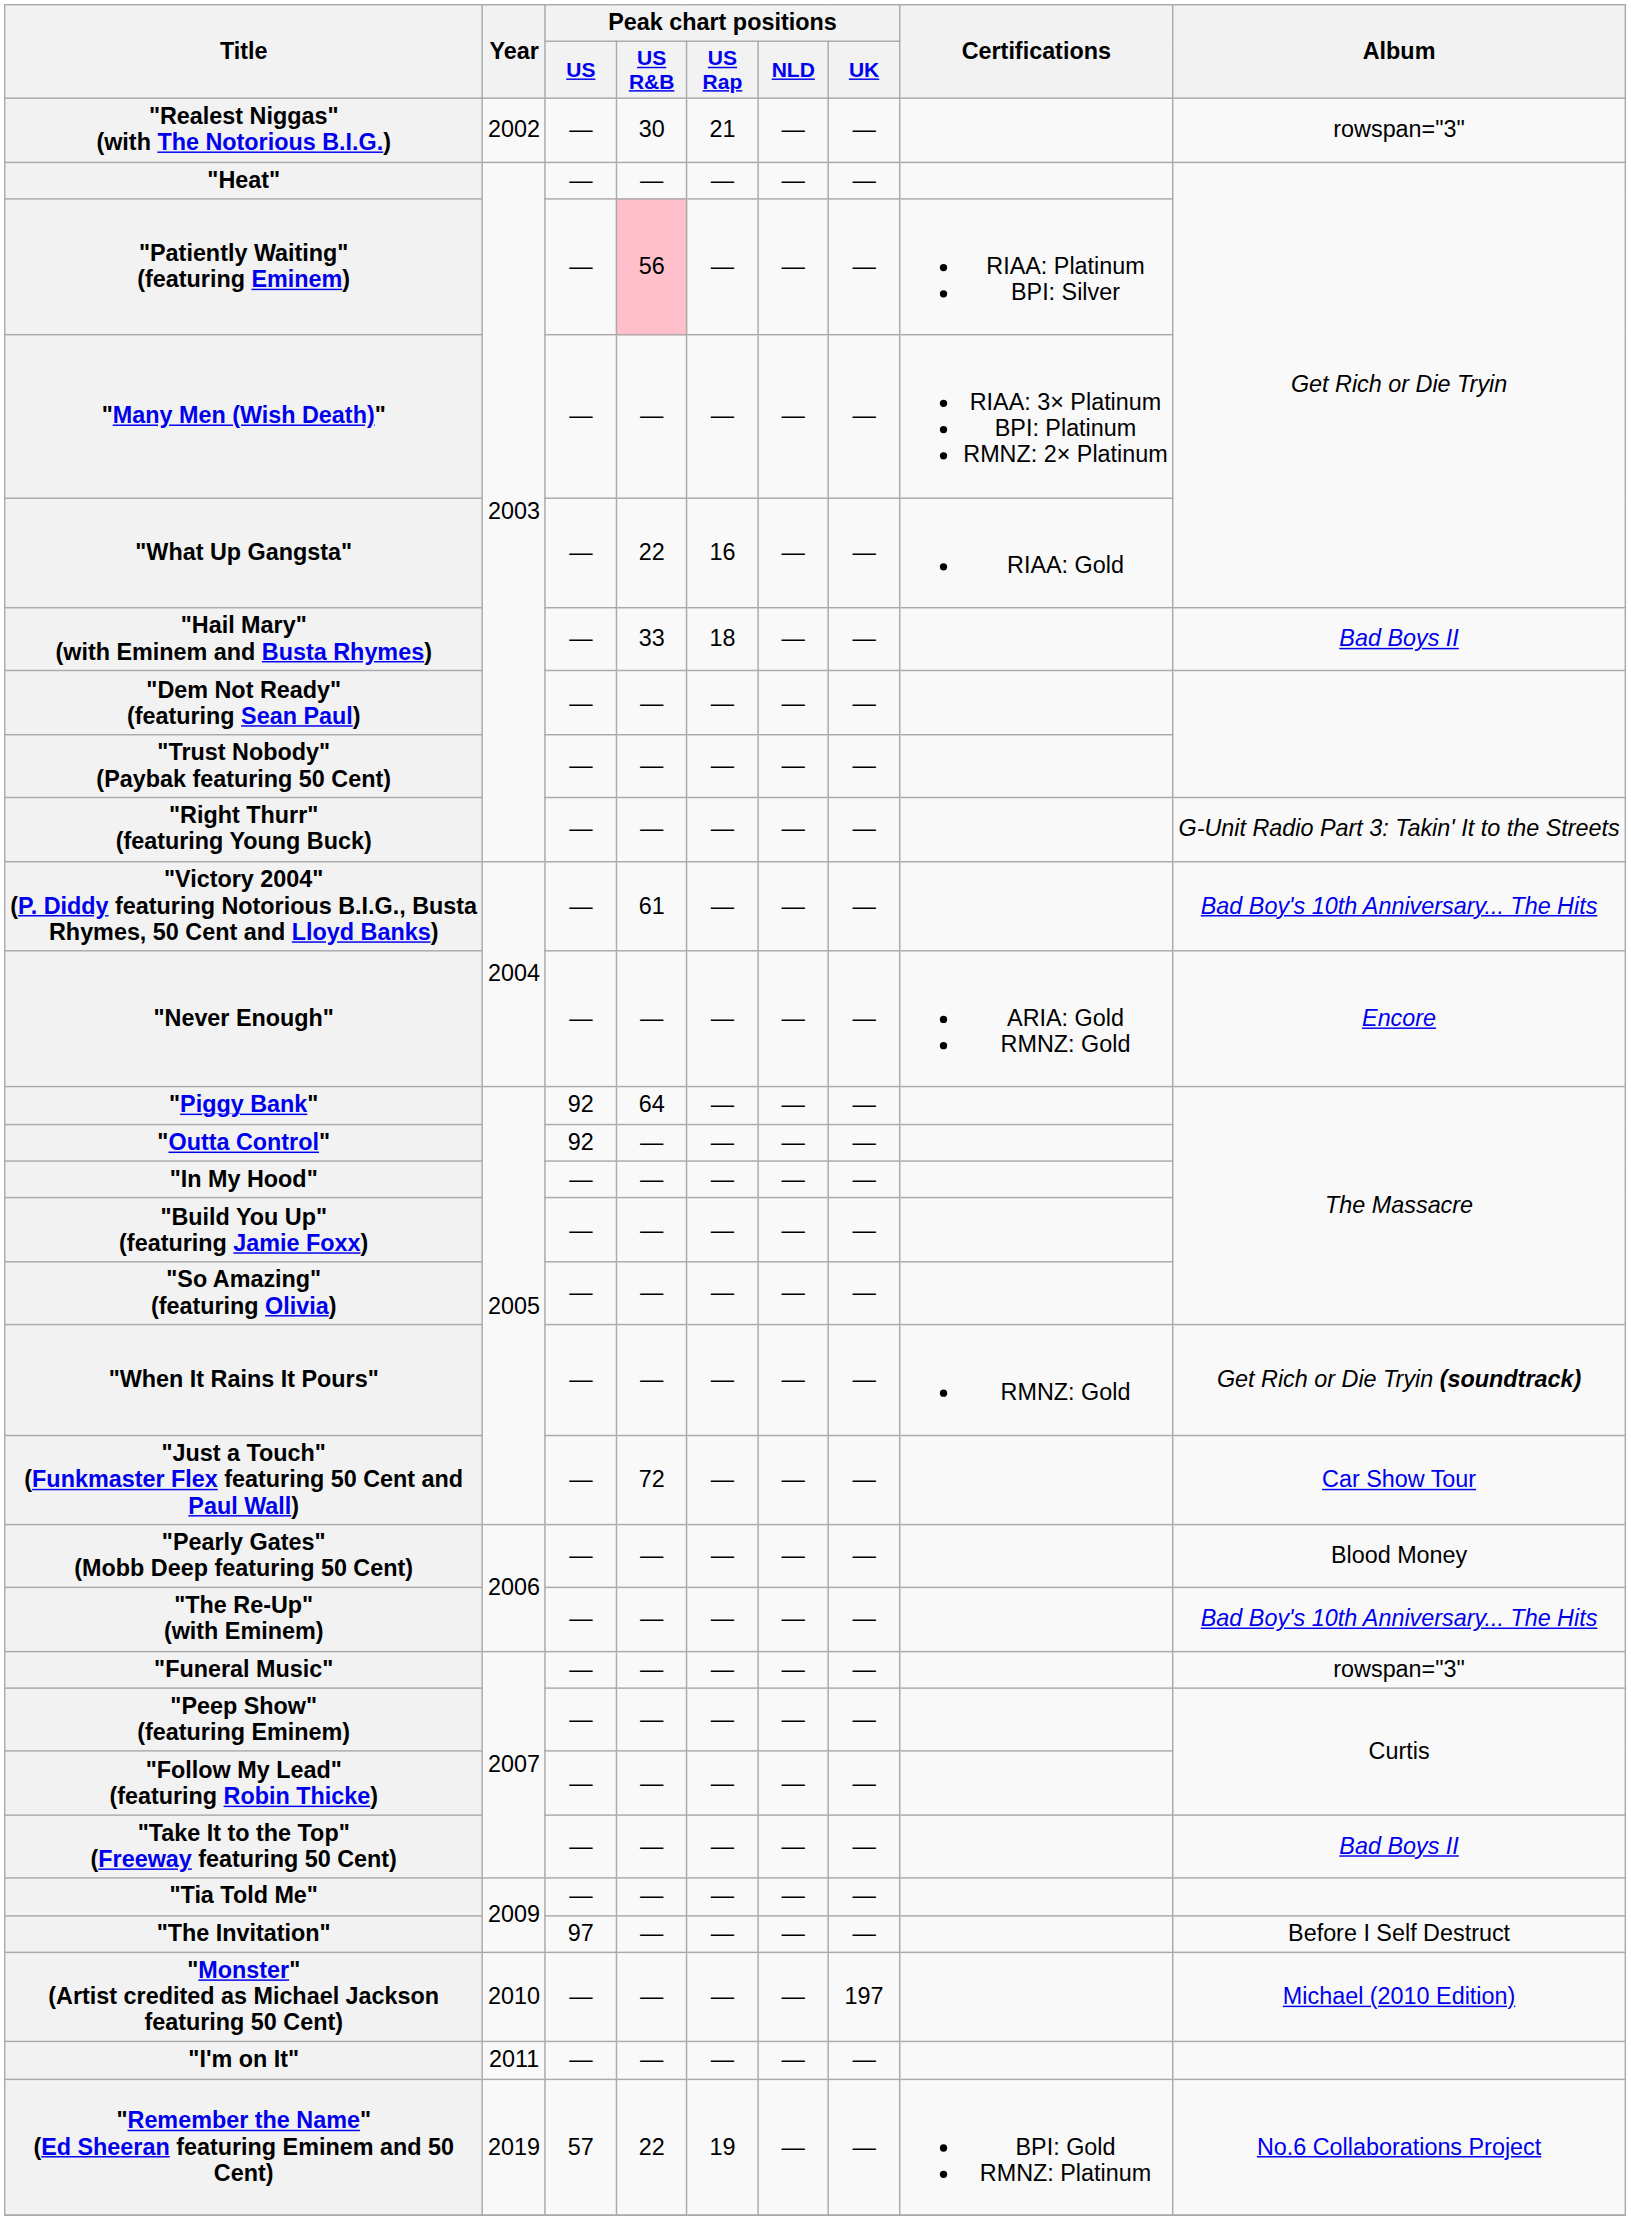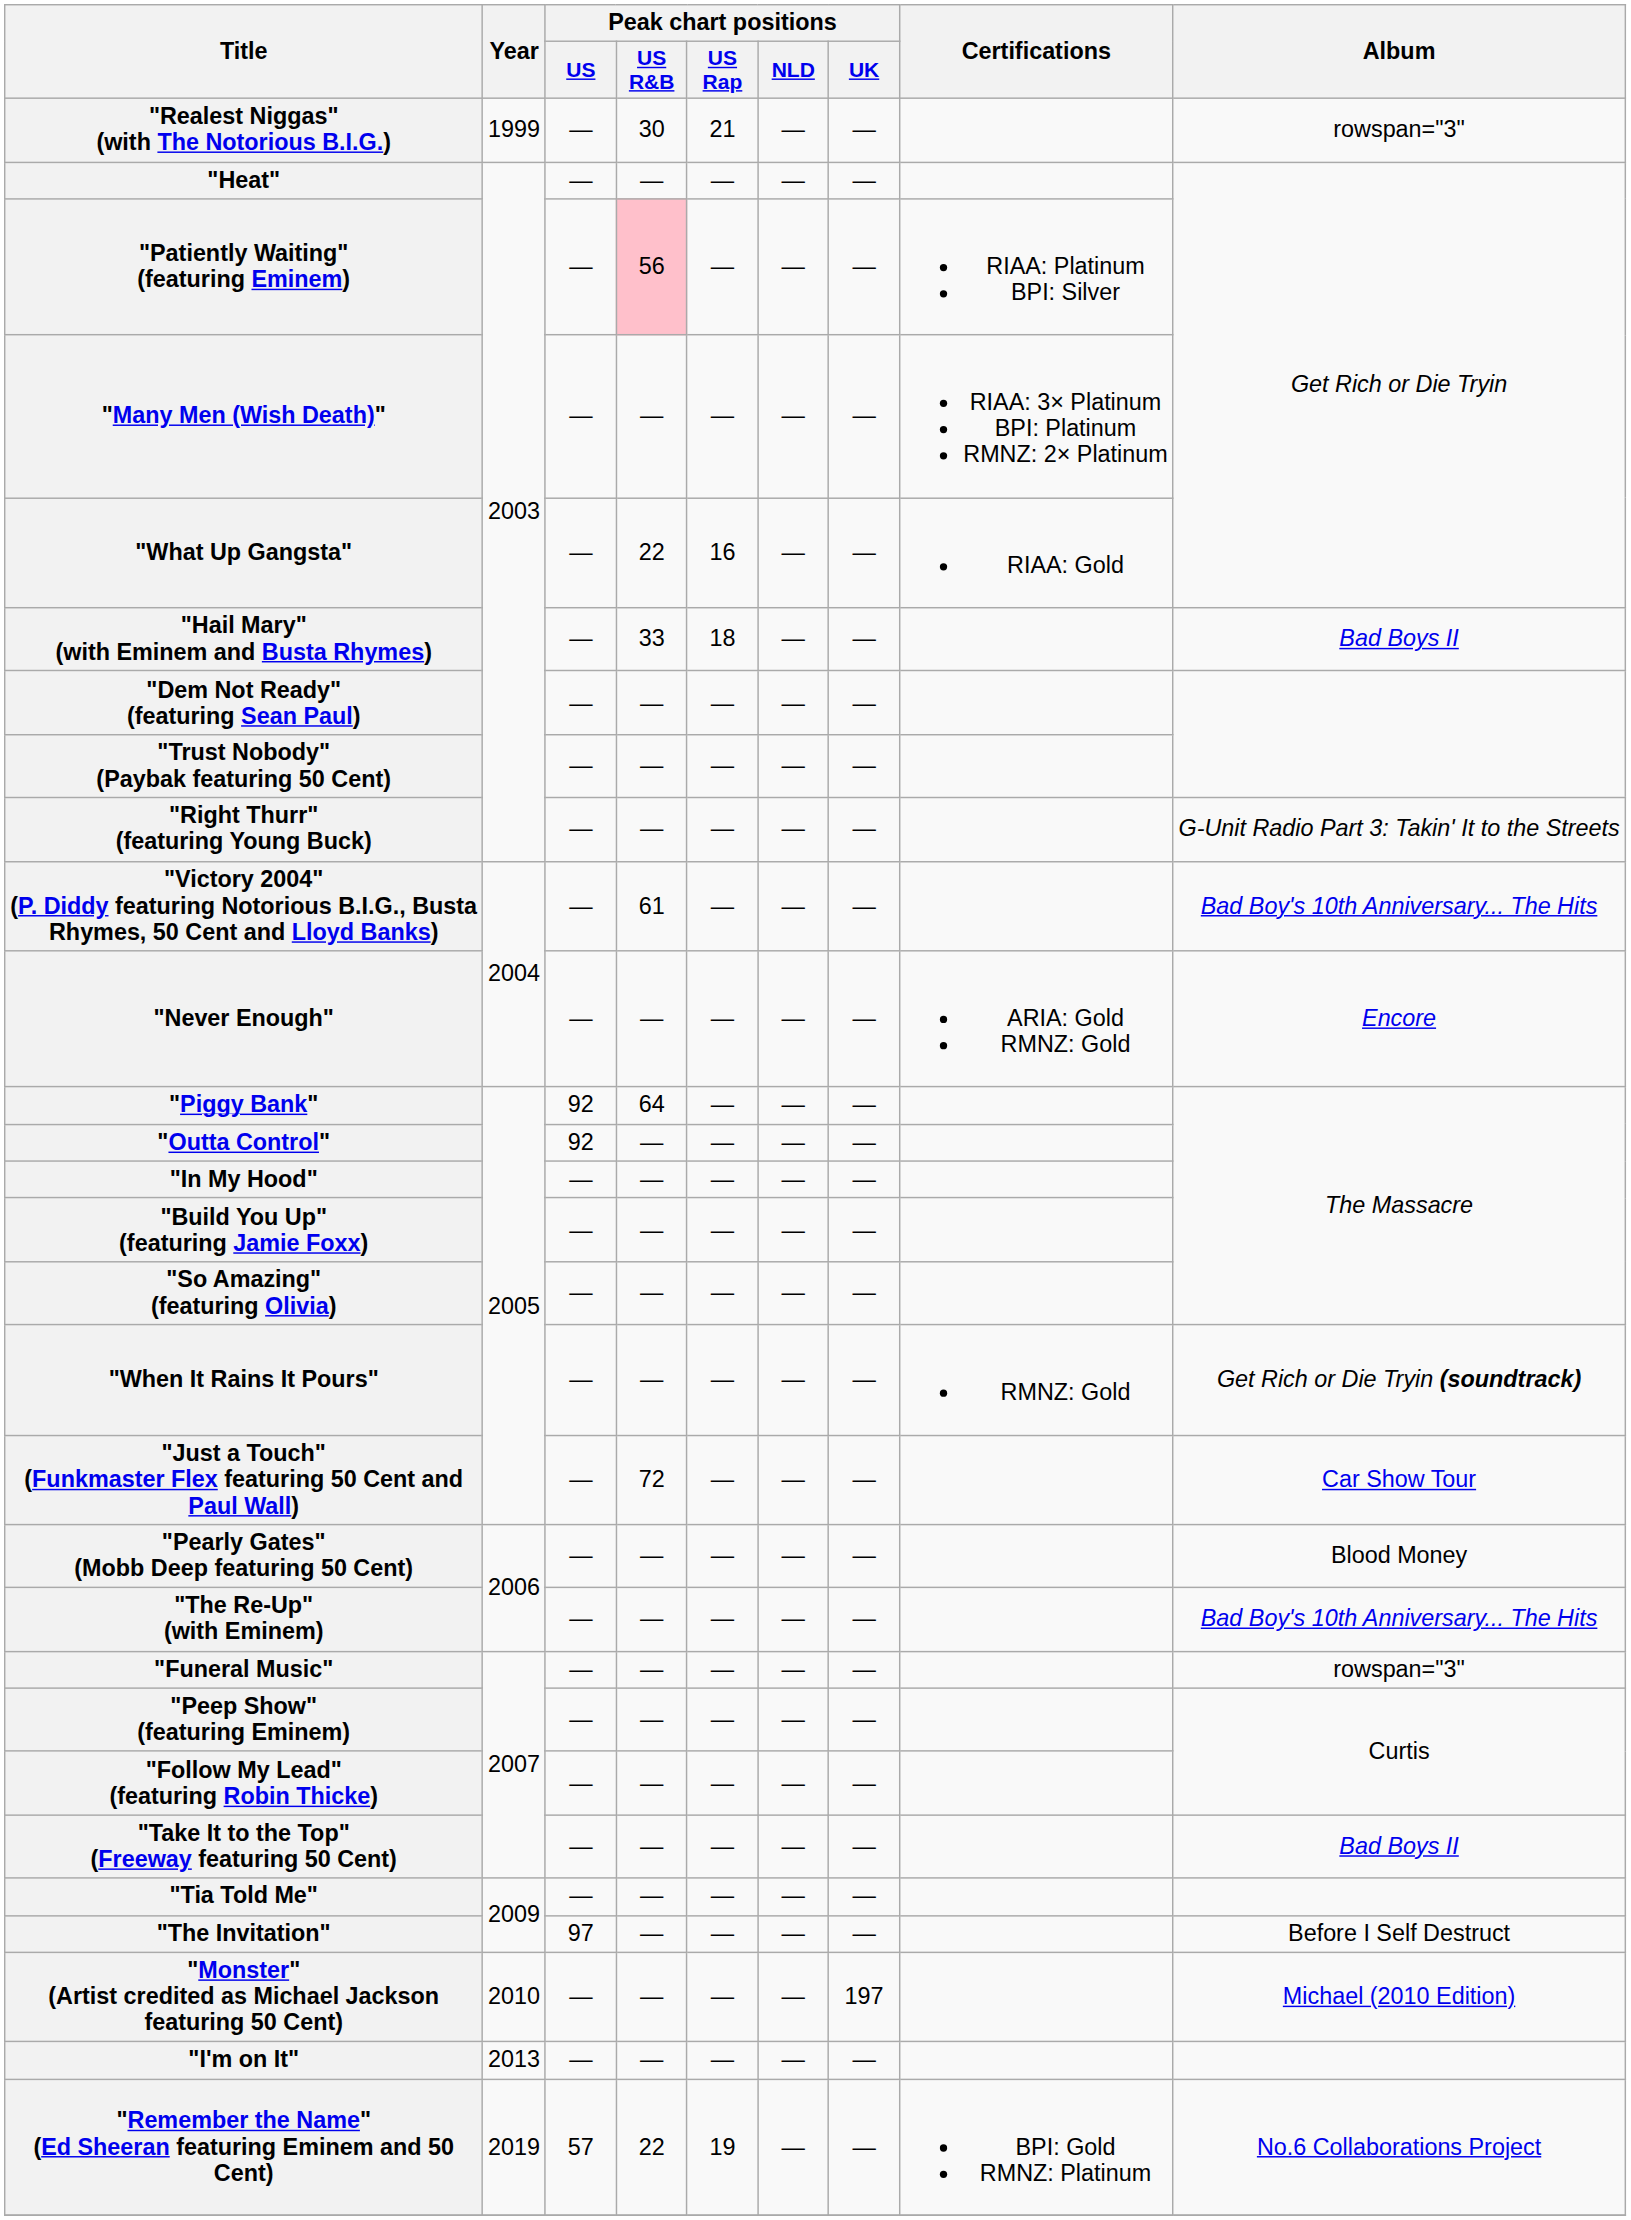(514, 129) 2002 -> (514, 129) 1999
(514, 2060) 2011 -> (514, 2060) 2013
